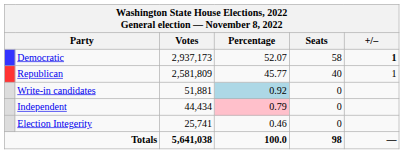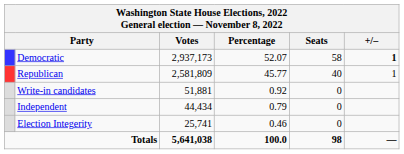(278, 91) lightblue background -> (278, 91) no background
(278, 107) pink background -> (278, 107) no background
